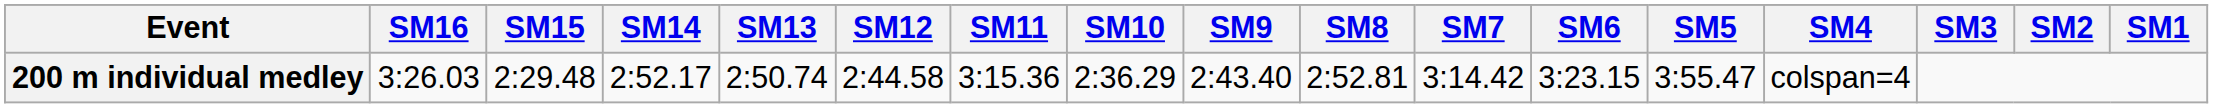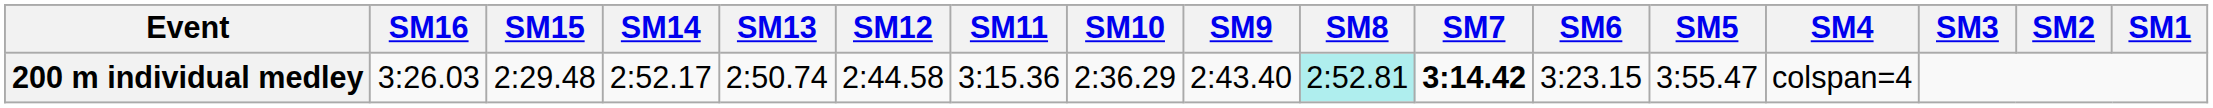(1357, 77) no background -> (1357, 77) paleturquoise background
(1473, 77) normal -> (1474, 77) bold
